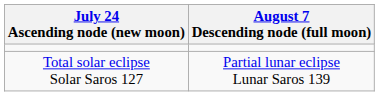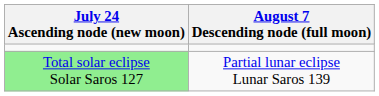(96, 71) no background -> (96, 71) lightgreen background
